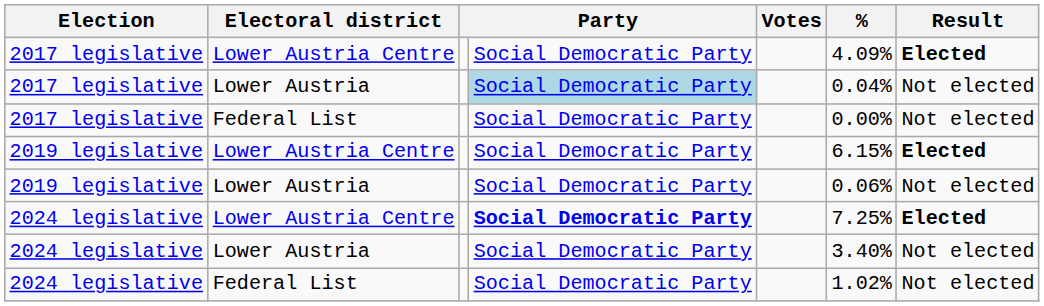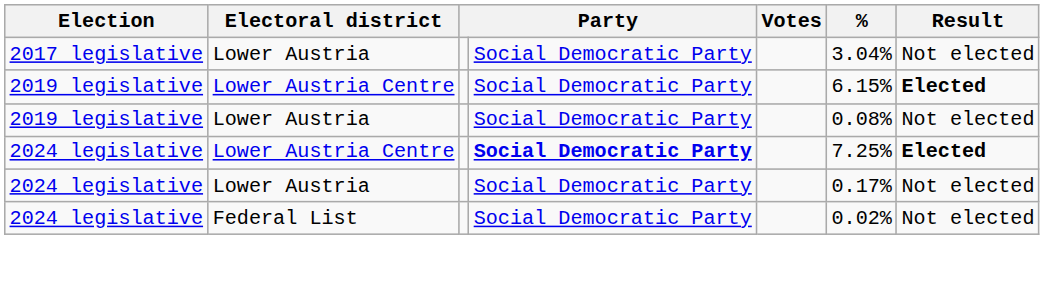- row: (106, 54)
(613, 87) lightblue background -> (613, 54) no background
(862, 87) 0.04% -> (862, 54) 3.04%
- row: (106, 120)
(862, 185) 0.06% -> (862, 120) 0.08%
(862, 251) 3.40% -> (862, 185) 0.17%
(862, 284) 1.02% -> (862, 218) 0.02%
